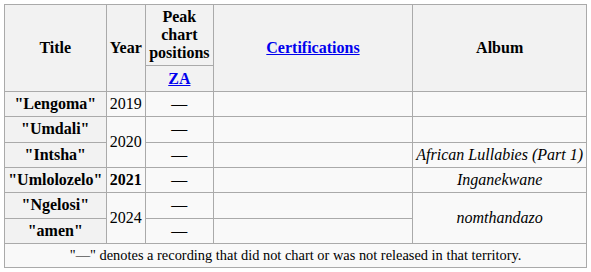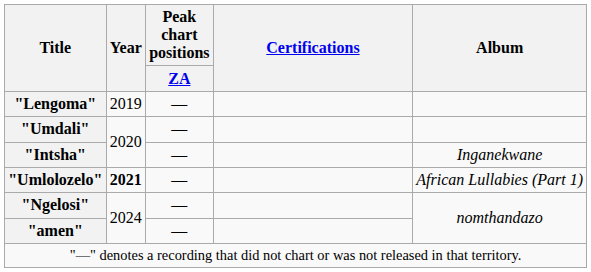(500, 154) African Lullabies (Part 1) -> (500, 154) Inganekwane
(500, 180) Inganekwane -> (500, 180) African Lullabies (Part 1)
